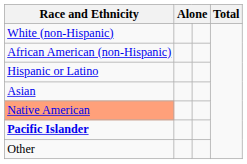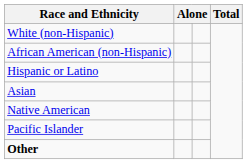(49, 110) lightsalmon background -> (49, 110) no background
(48, 129) bold -> (45, 129) normal
(21, 149) normal -> (23, 149) bold
